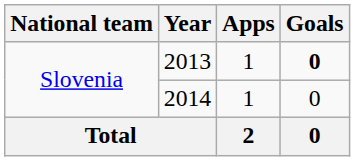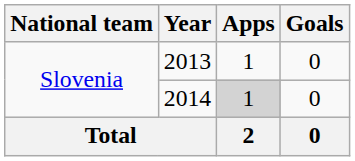(315, 60) bold -> (315, 60) normal
(248, 98) no background -> (248, 98) lightgrey background
